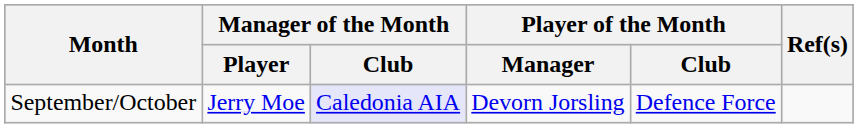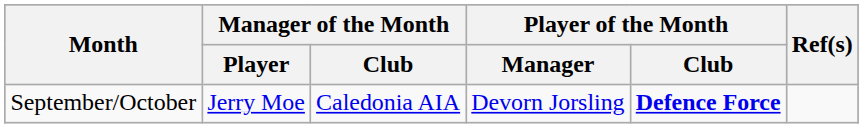(388, 103) lavender background -> (388, 103) no background
(706, 103) normal -> (708, 103) bold
